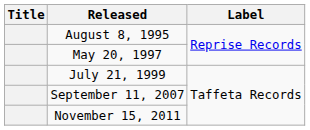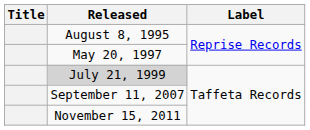(117, 75) no background -> (117, 75) lightgrey background
